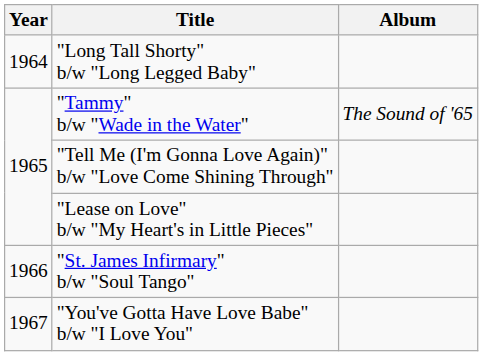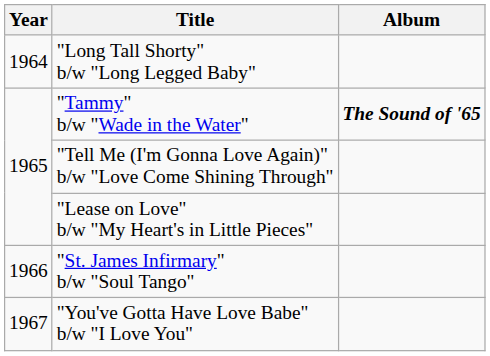(408, 113) normal -> (412, 113) bold
